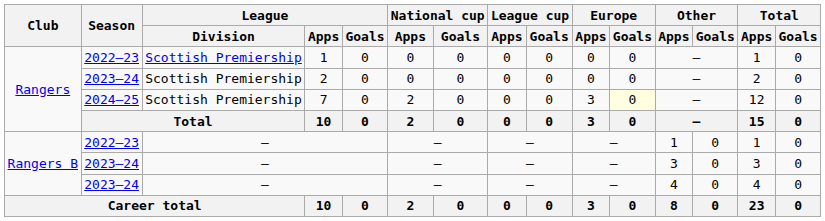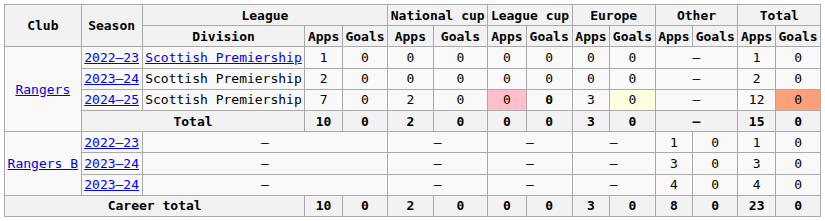(507, 100) no background -> (507, 100) pink background
(549, 100) normal -> (549, 100) bold
(798, 100) no background -> (798, 100) lightsalmon background
